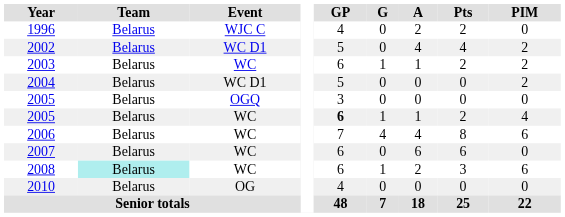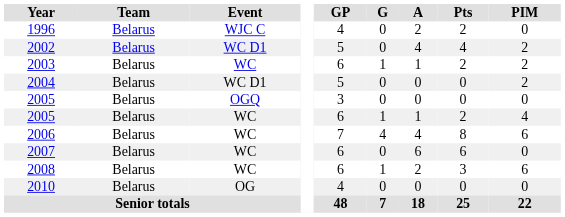(340, 117) bold -> (340, 117) normal
(134, 169) paleturquoise background -> (134, 169) no background
